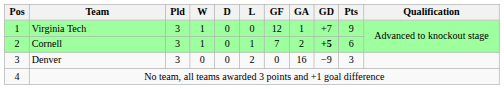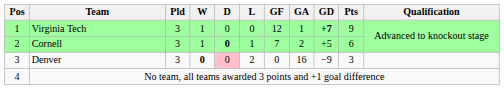(326, 28) normal -> (326, 28) bold
(227, 44) normal -> (227, 44) bold
(326, 44) bold -> (326, 44) normal
(202, 60) normal -> (202, 60) bold
(227, 60) no background -> (227, 60) pink background
